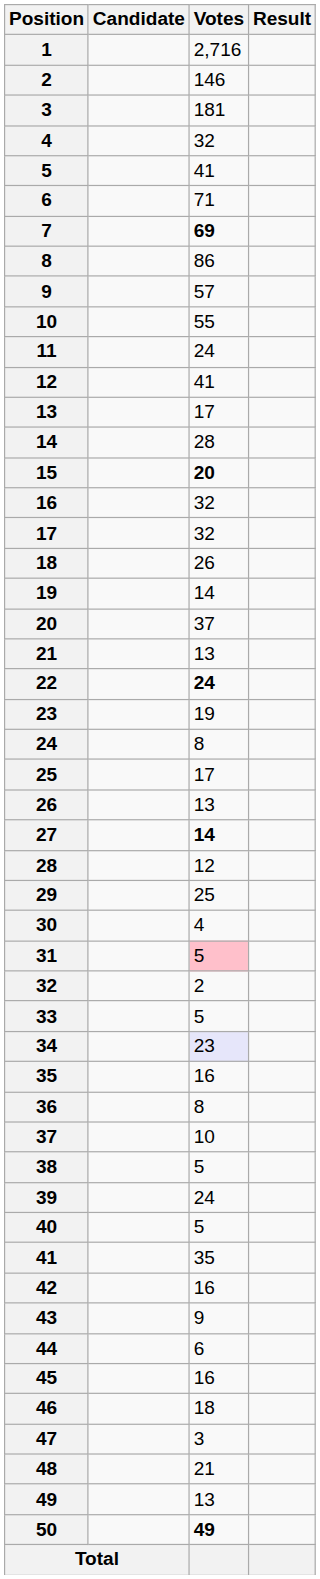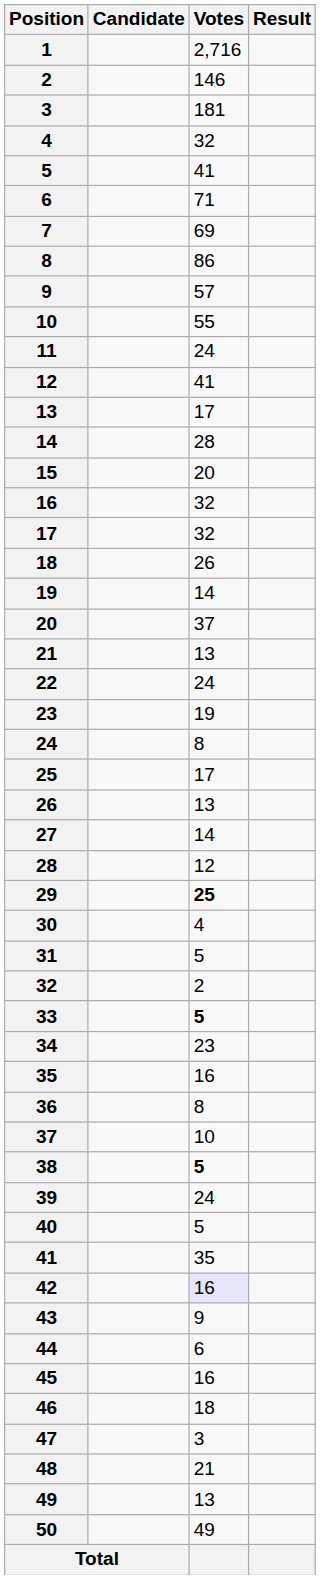(204, 230) bold -> (204, 230) normal
(204, 472) bold -> (204, 472) normal
(204, 683) bold -> (204, 683) normal
(204, 834) bold -> (204, 834) normal
(204, 895) normal -> (204, 895) bold
(199, 955) pink background -> (199, 955) no background
(199, 1016) normal -> (199, 1016) bold
(204, 1046) lavender background -> (204, 1046) no background
(199, 1167) normal -> (199, 1167) bold
(204, 1287) no background -> (204, 1287) lavender background
(204, 1529) bold -> (204, 1529) normal
